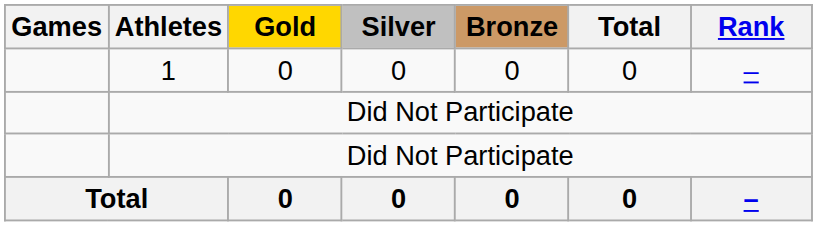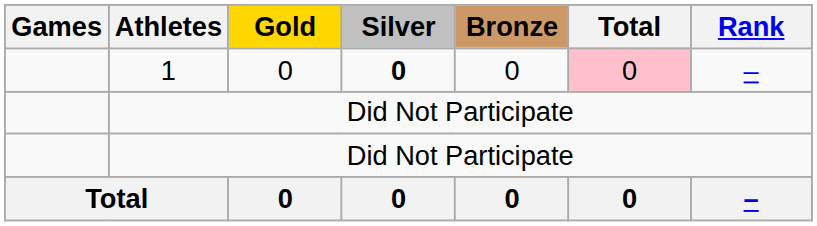(399, 70) normal -> (399, 70) bold
(630, 70) no background -> (630, 70) pink background
